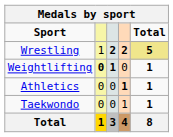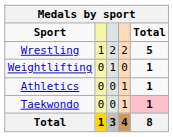(113, 50) bold -> (113, 50) normal
(125, 50) bold -> (125, 50) normal
(149, 50) khaki background -> (149, 50) no background
(101, 68) bold -> (101, 68) normal
(113, 68) bold -> (113, 68) normal
(125, 86) bold -> (125, 86) normal
(149, 105) no background -> (149, 105) pink background
